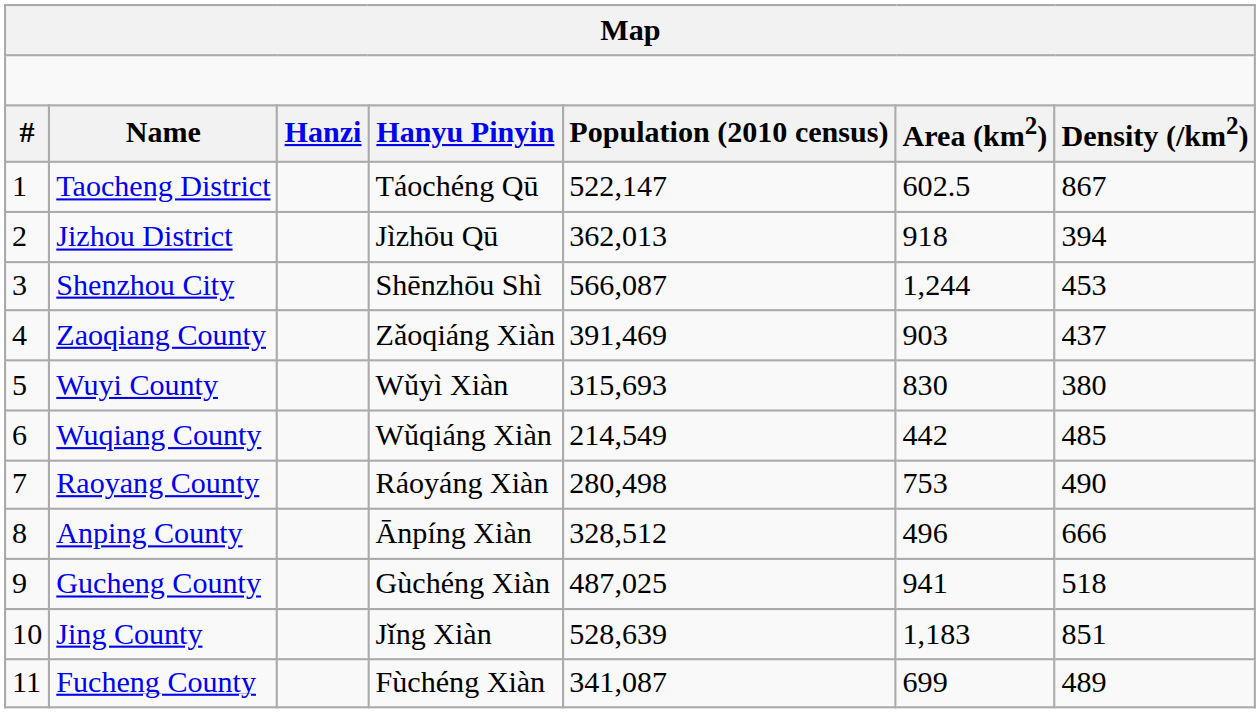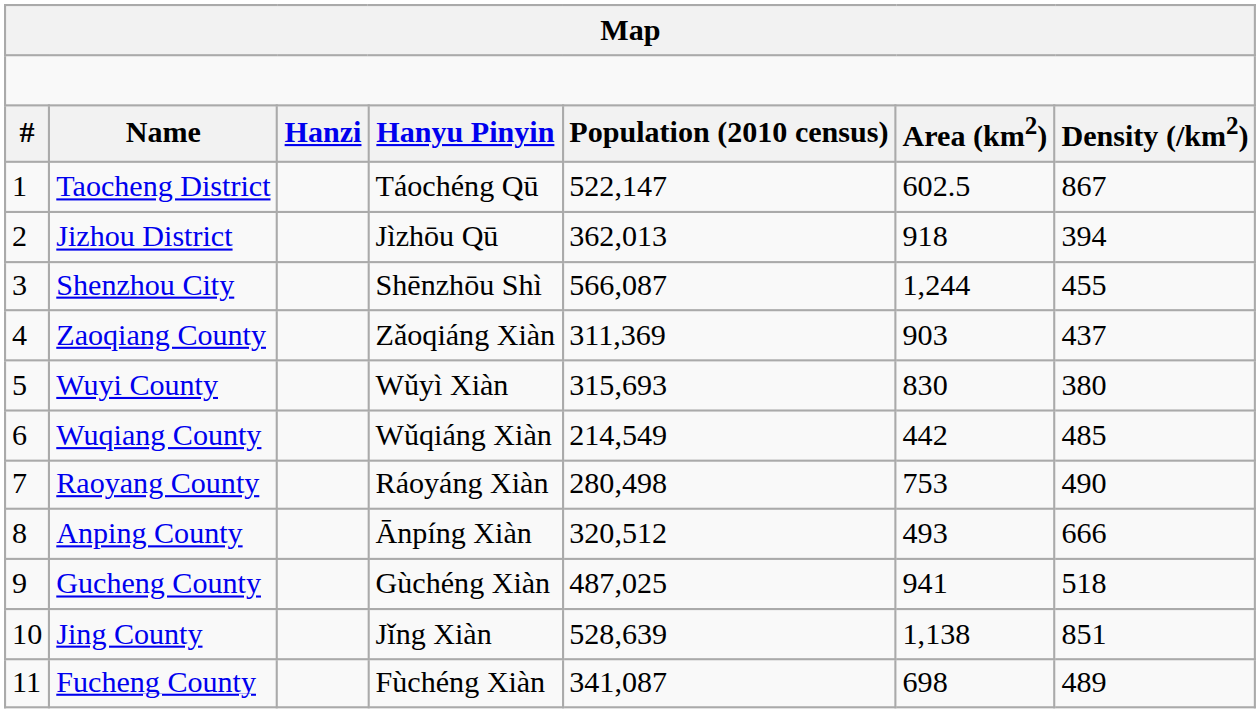(1084, 285) 453 -> (1084, 285) 455
(618, 335) 391,469 -> (618, 335) 311,369
(618, 534) 328,512 -> (618, 534) 320,512
(925, 534) 496 -> (925, 534) 493
(936, 633) 1,183 -> (936, 633) 1,138
(925, 682) 699 -> (925, 682) 698
